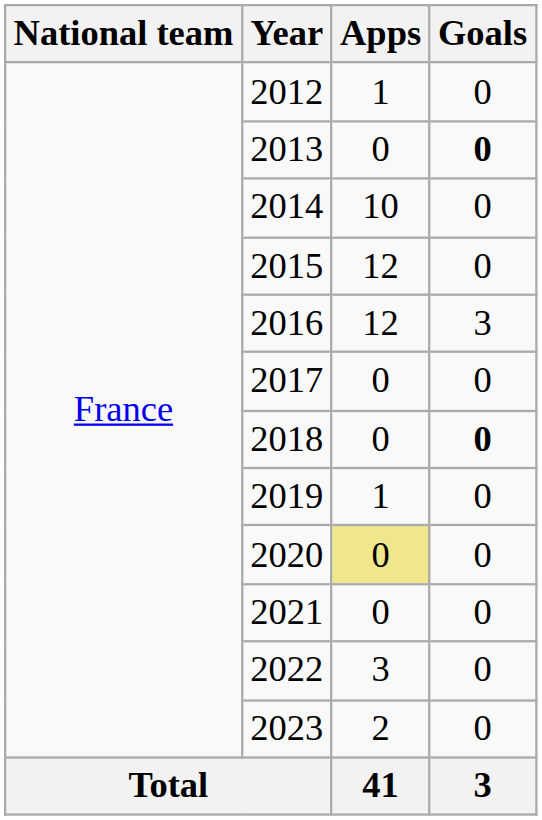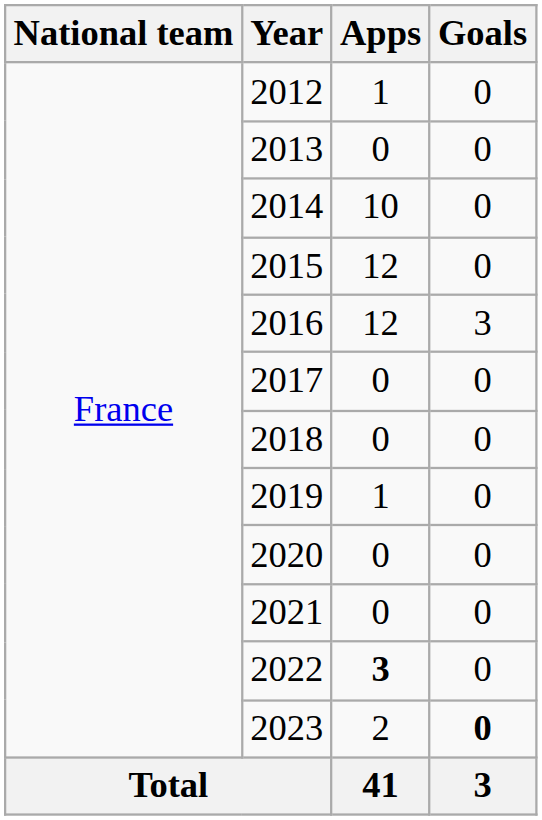(483, 149) bold -> (483, 149) normal
(483, 438) bold -> (483, 438) normal
(381, 554) khaki background -> (381, 554) no background
(381, 669) normal -> (381, 669) bold
(483, 727) normal -> (483, 727) bold
